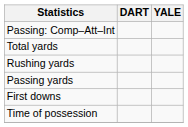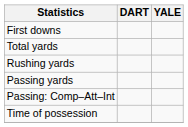rows swapped: (34, 97) <-> (61, 30)
